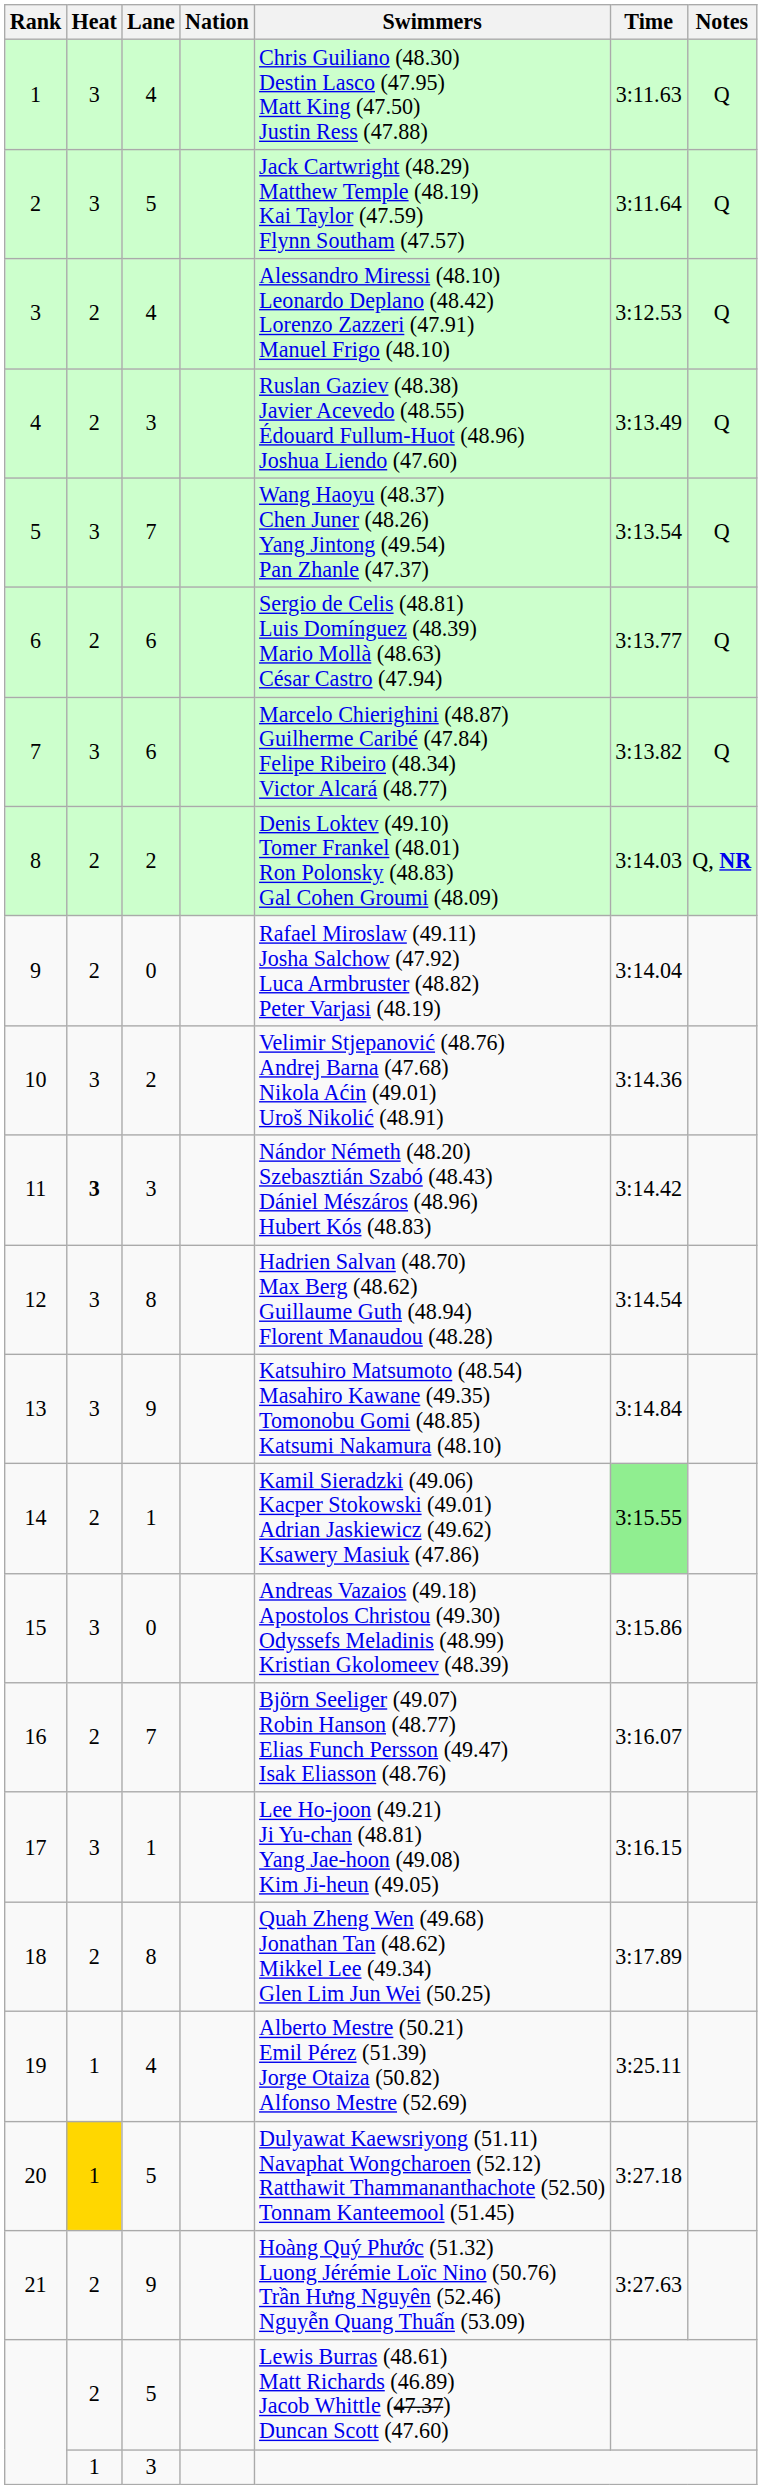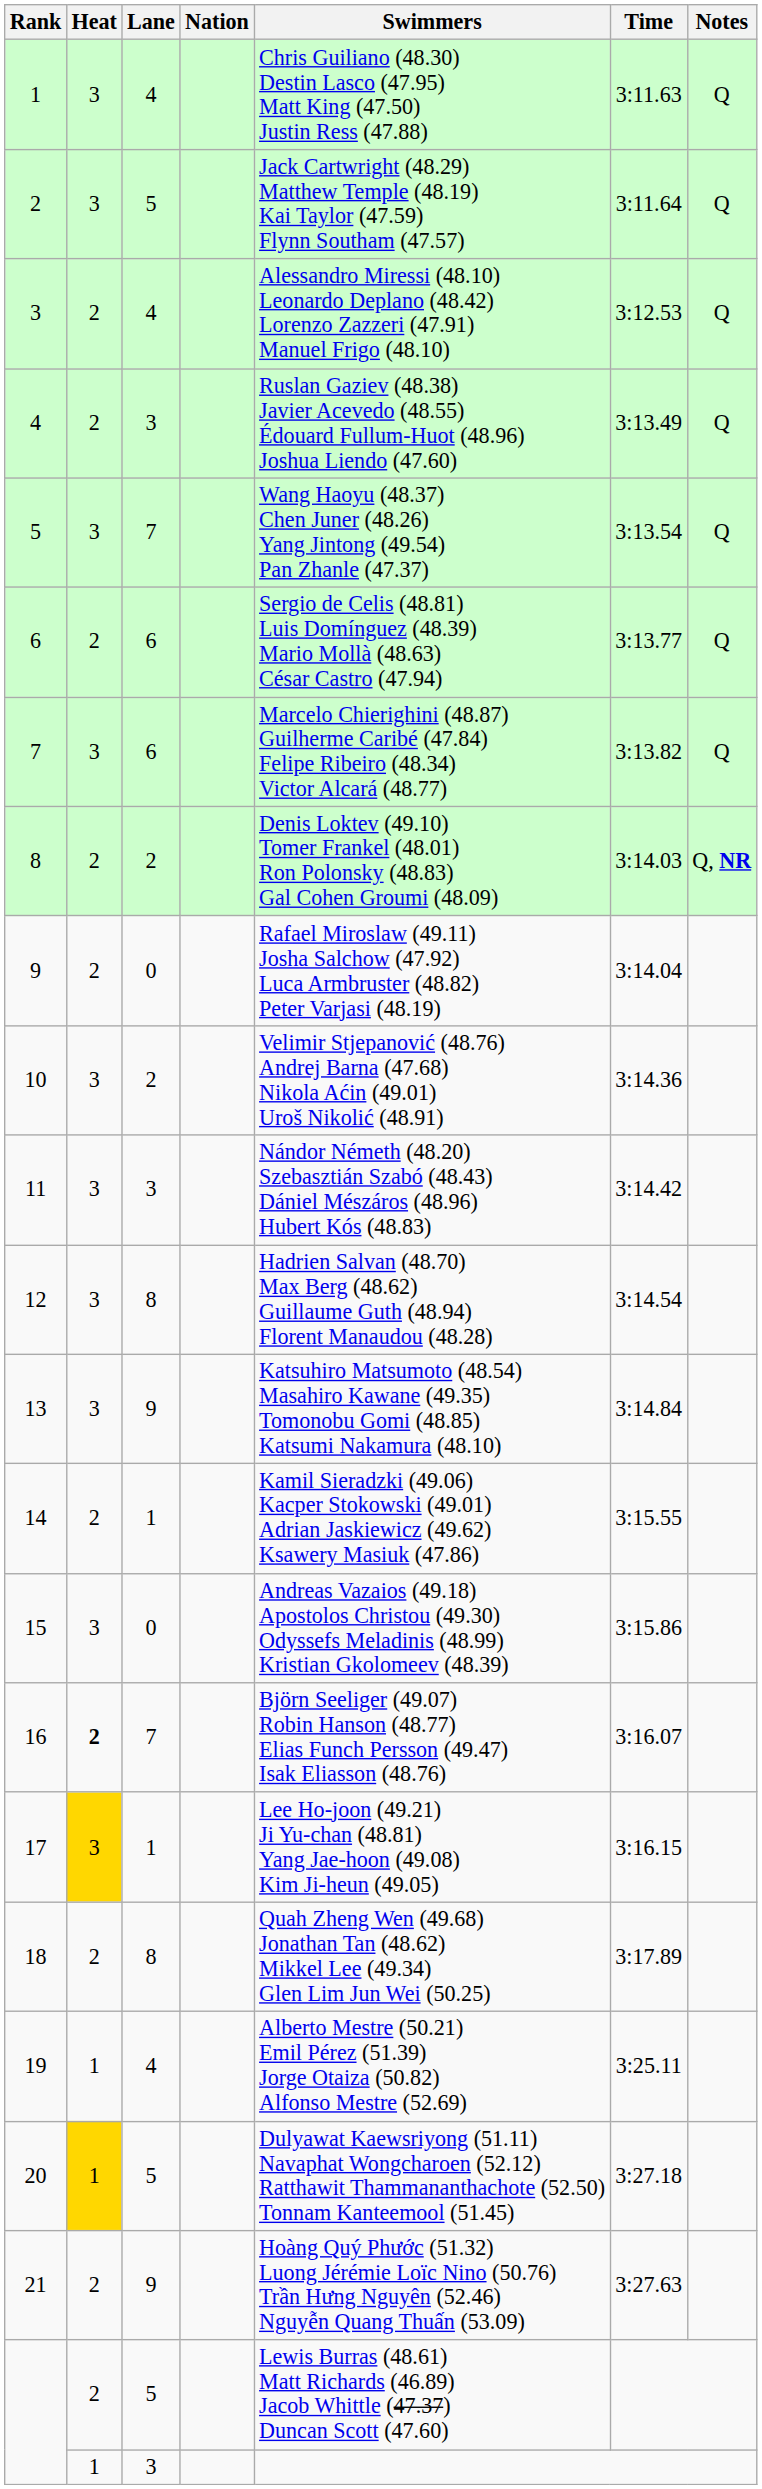(94, 1189) bold -> (94, 1189) normal
(649, 1518) lightgreen background -> (649, 1518) no background
(94, 1737) normal -> (94, 1737) bold
(94, 1846) no background -> (94, 1846) gold background
